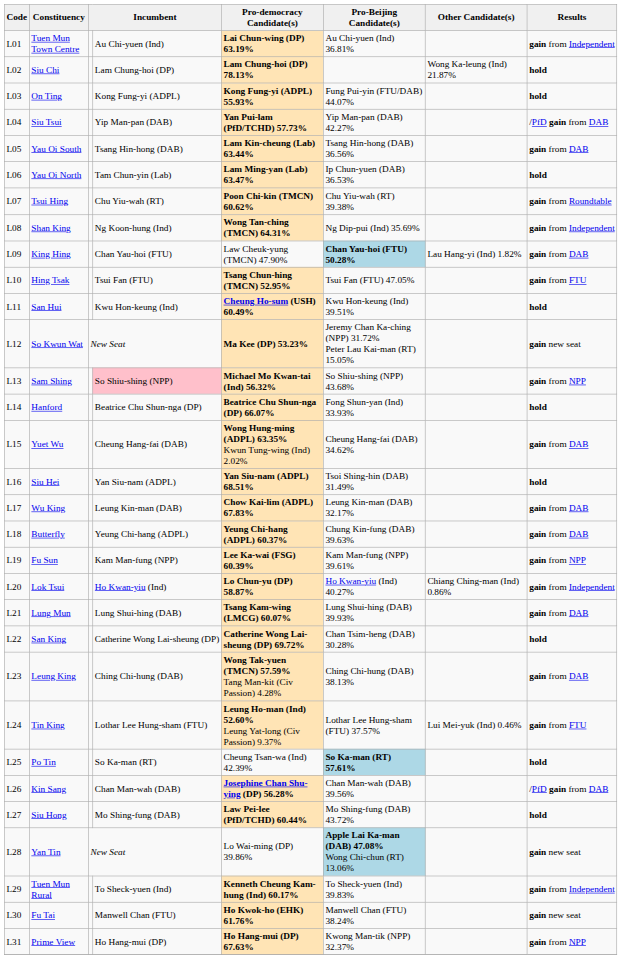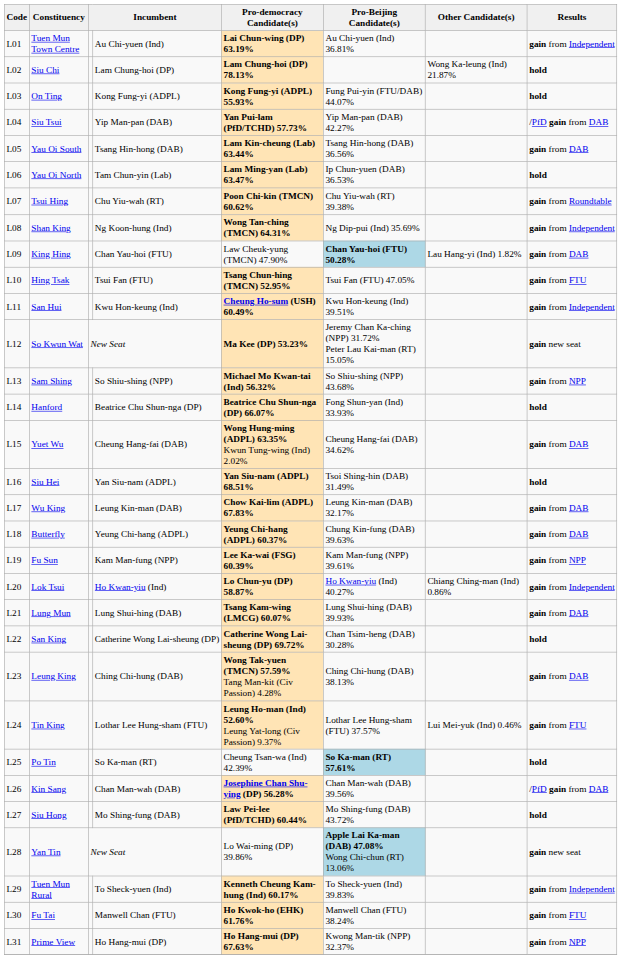(538, 306) hold -> (572, 306) gain from Independent
(134, 381) pink background -> (134, 381) no background
(555, 915) gain new seat -> (558, 915) gain from FTU
